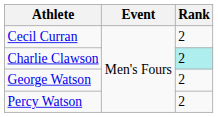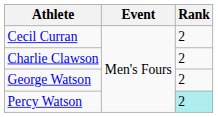(182, 58) paleturquoise background -> (182, 58) no background
(182, 101) no background -> (182, 101) paleturquoise background
